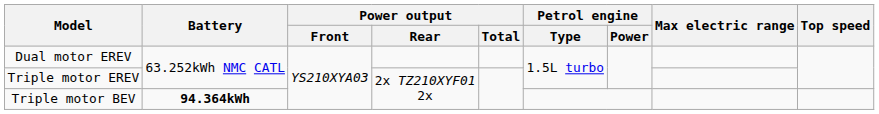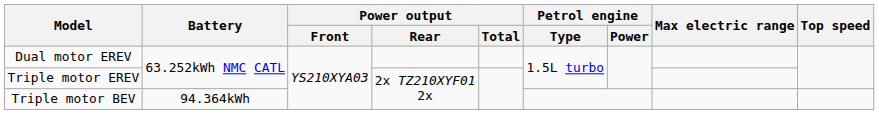(215, 99) bold -> (215, 99) normal
